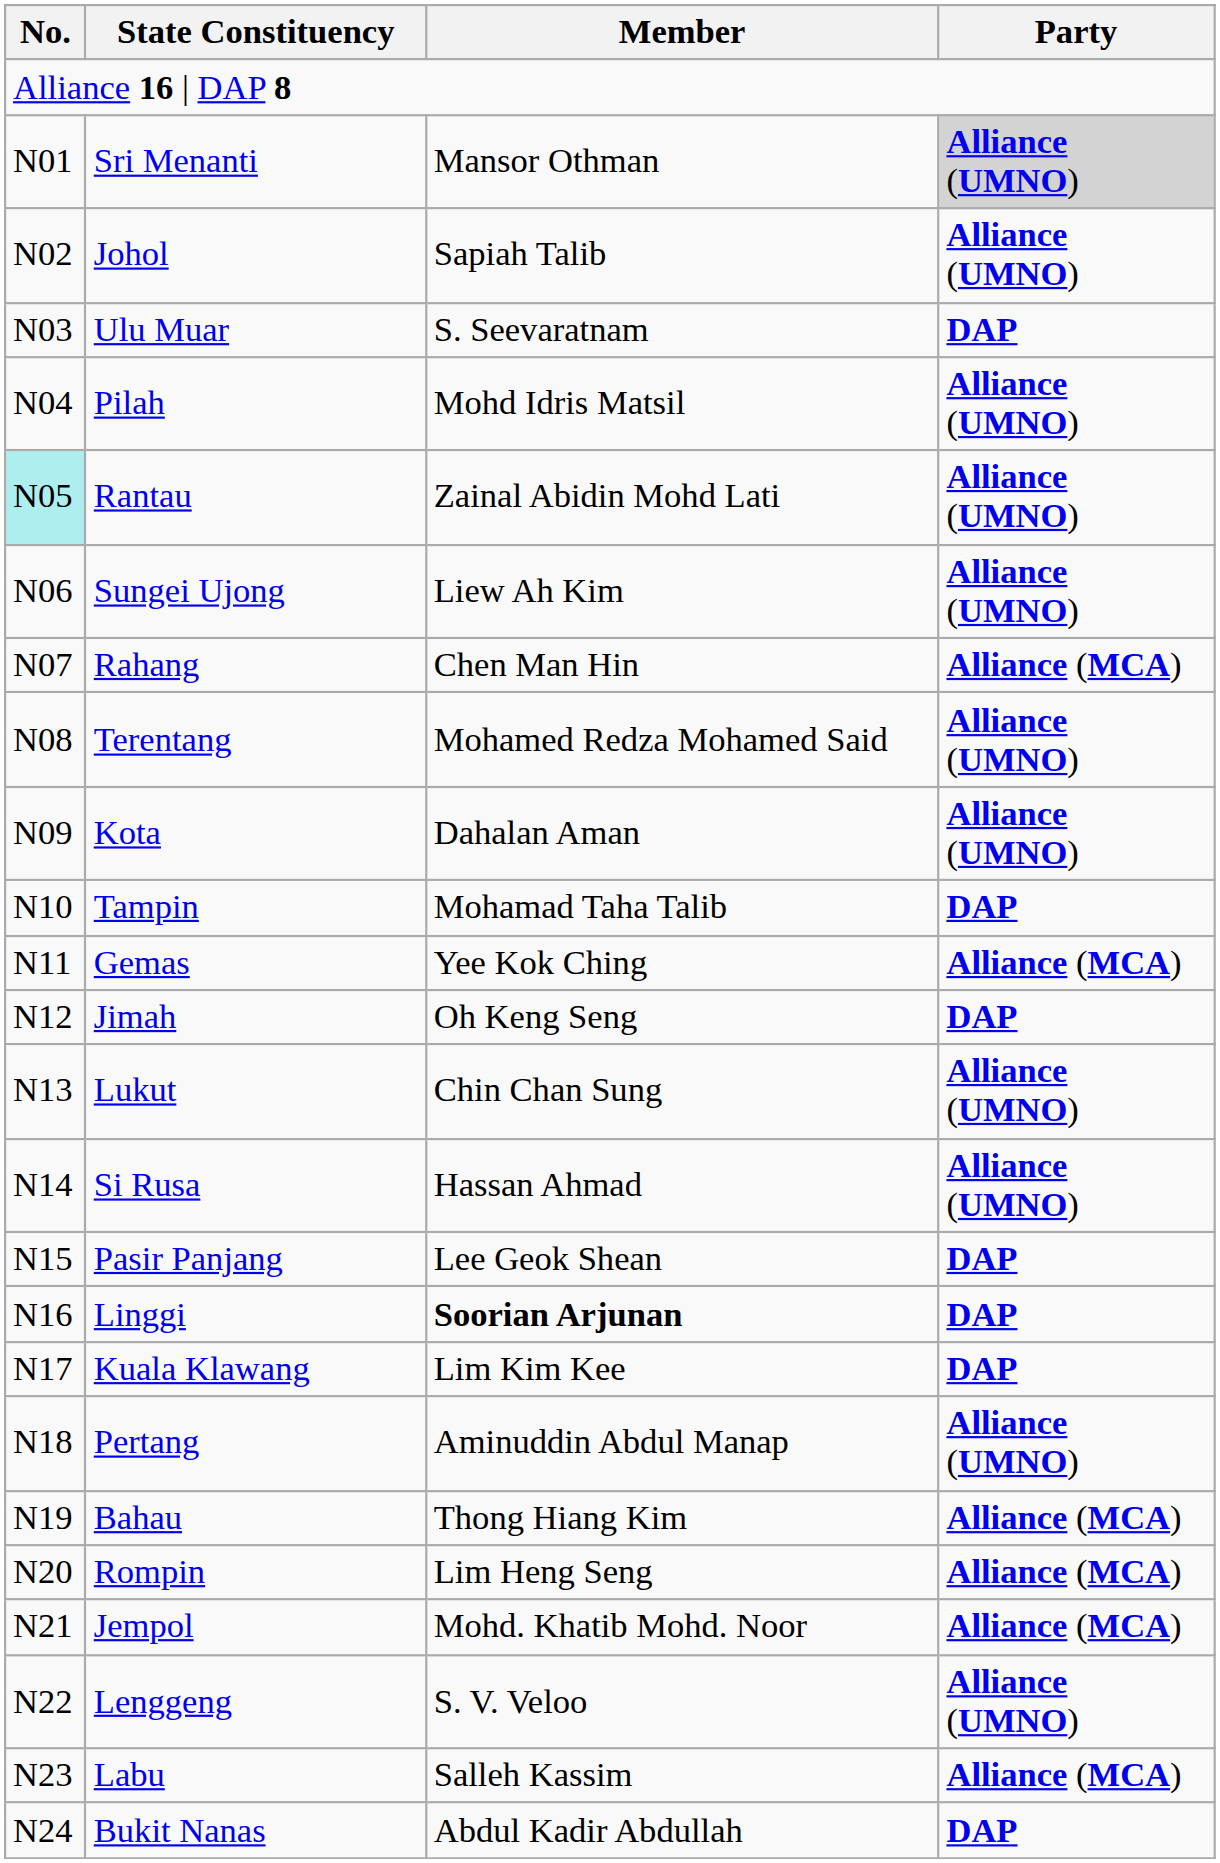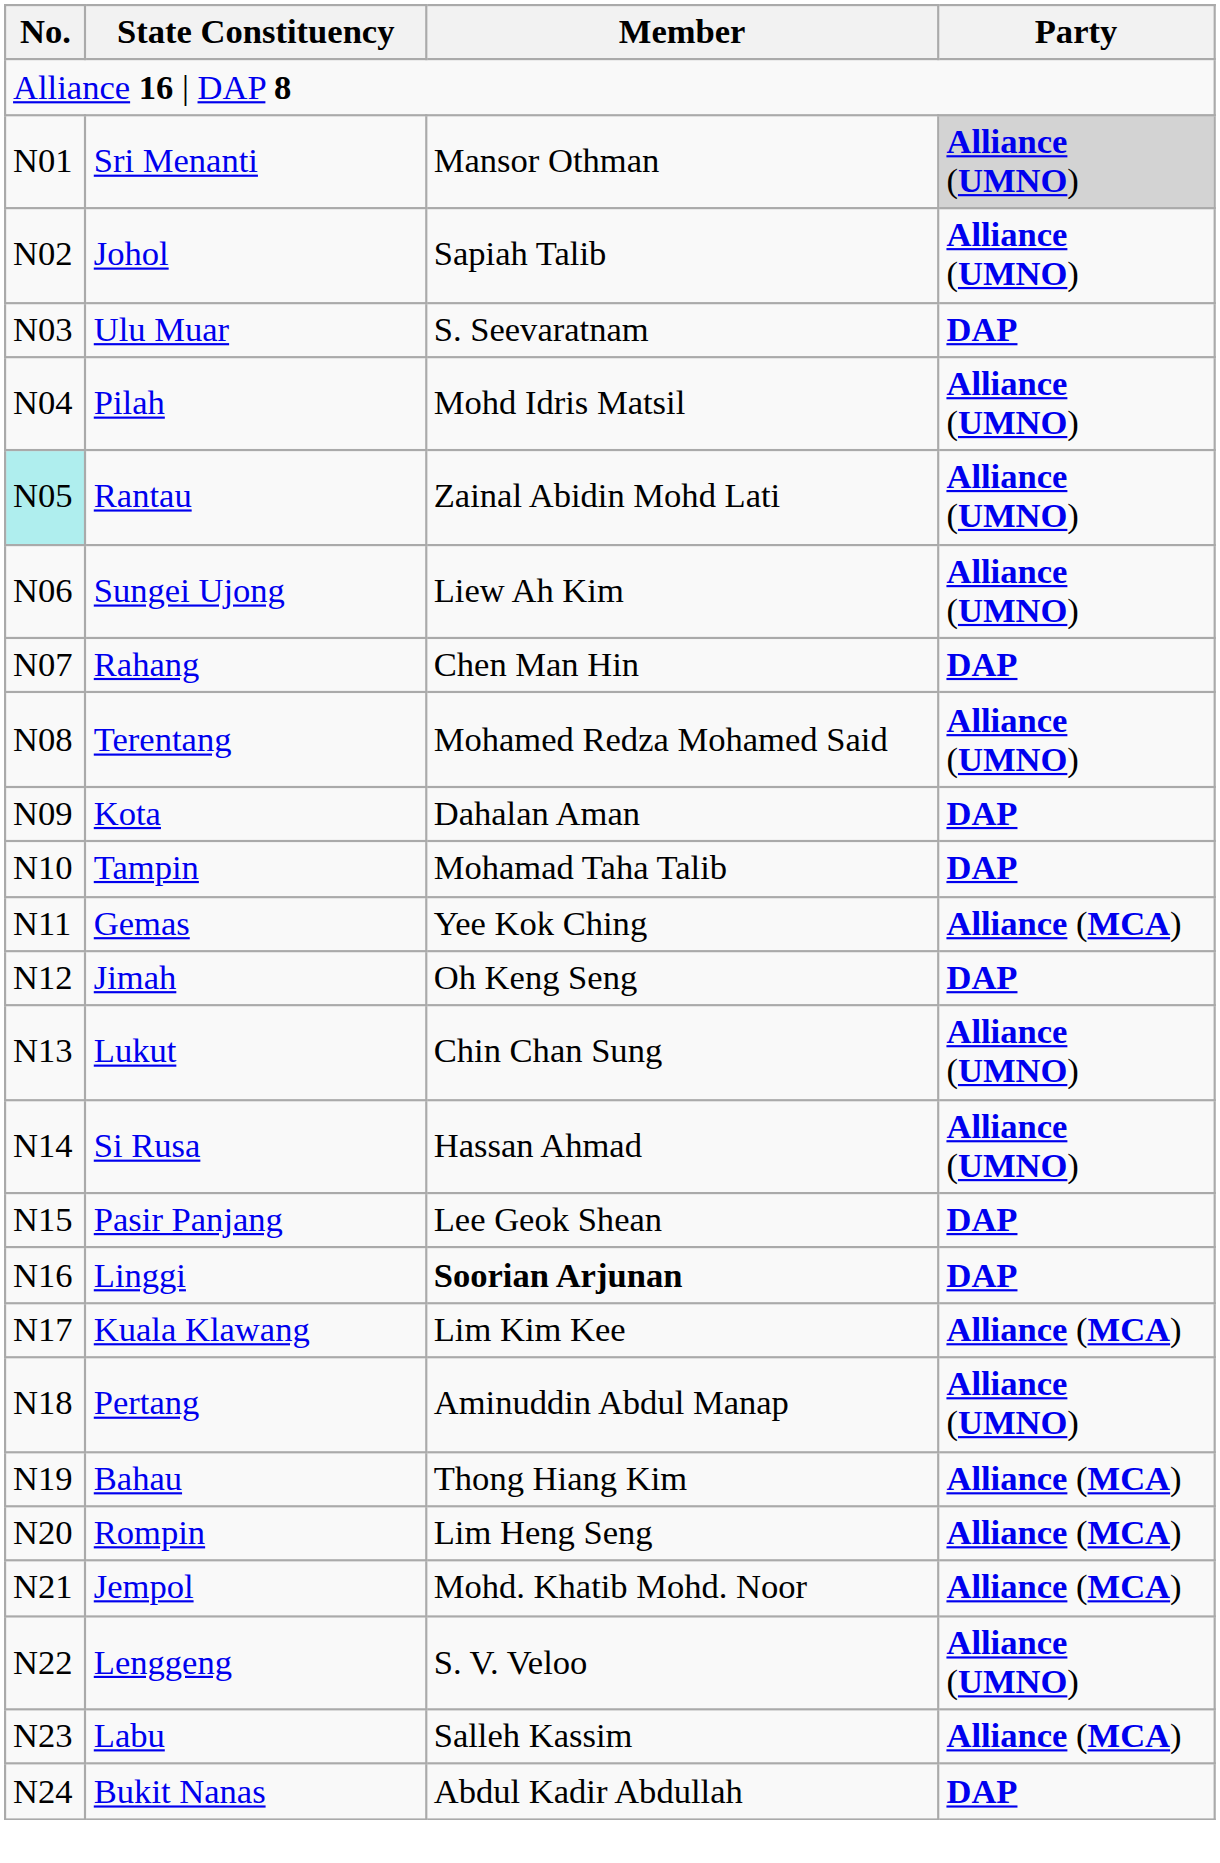(1064, 664) Alliance (MCA) -> (982, 664) DAP
(1013, 832) Alliance (UMNO) -> (982, 813) DAP
(982, 1368) DAP -> (1064, 1329) Alliance (MCA)
